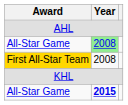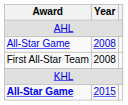(105, 44) lightgreen background -> (105, 44) no background
(48, 60) gold background -> (48, 60) no background
(38, 92) normal -> (40, 92) bold
(105, 92) bold -> (105, 92) normal
